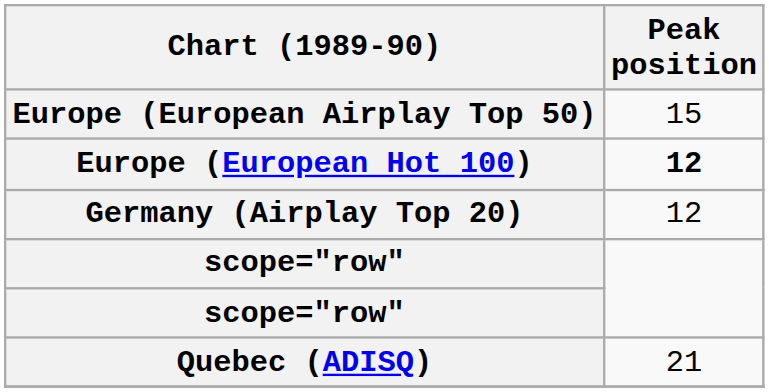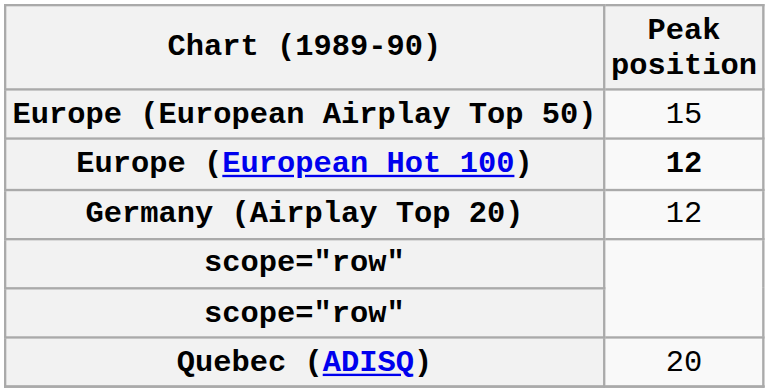(684, 363) 21 -> (684, 363) 20
